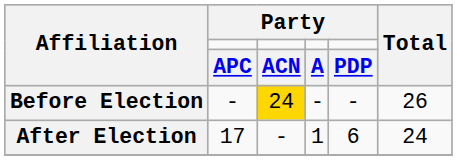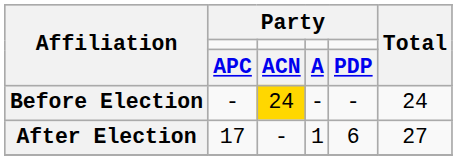(415, 102) 26 -> (415, 102) 24
(415, 137) 24 -> (415, 137) 27
